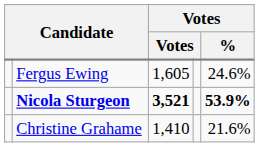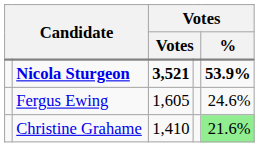rows swapped: (73, 101) <-> (62, 74)
(229, 128) no background -> (229, 128) lightgreen background
